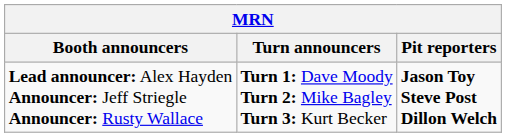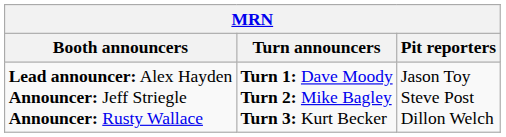(449, 97) bold -> (447, 97) normal
